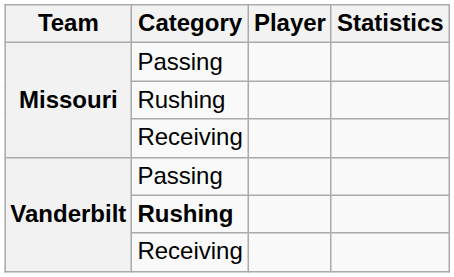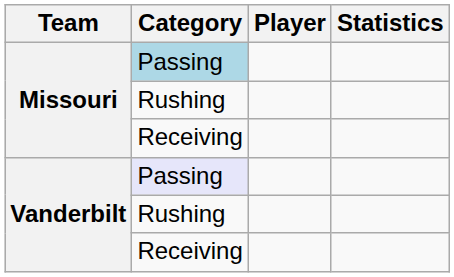(180, 61) no background -> (180, 61) lightblue background
(180, 175) no background -> (180, 175) lavender background
(185, 213) bold -> (181, 213) normal
